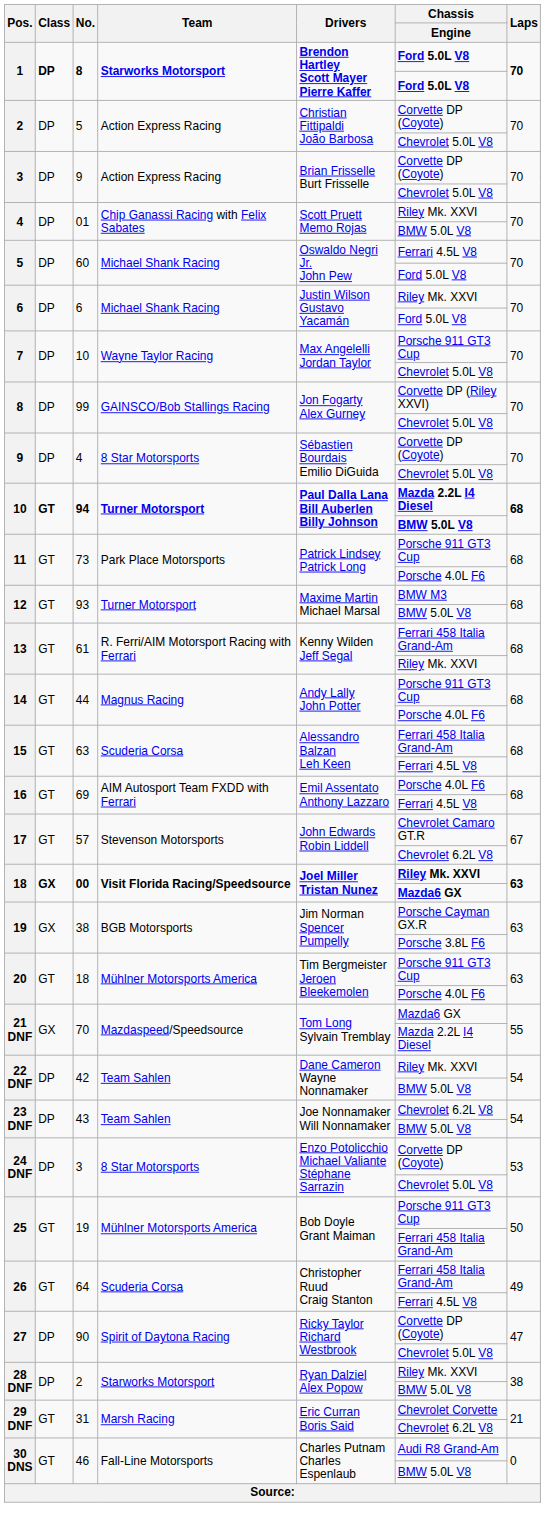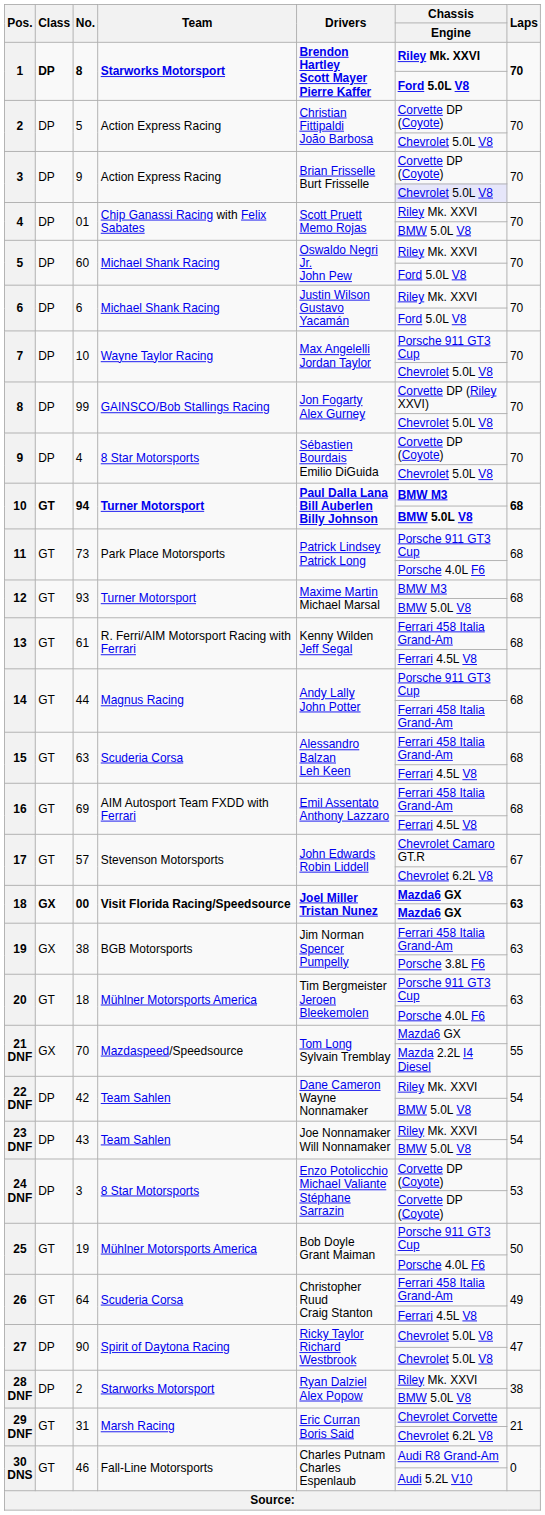(433, 56) Ford 5.0L V8 -> (439, 56) Riley Mk. XXVI
(445, 193) no background -> (445, 193) lavender background
(437, 251) Ferrari 4.5L V8 -> (438, 251) Riley Mk. XXVI
(436, 499) Mazda 2.2L I4 Diesel -> (423, 494) BMW M3
(438, 664) Riley Mk. XXVI -> (437, 659) Ferrari 4.5L V8
(441, 715) Porsche 4.0L F6 -> (441, 716) Ferrari 458 Italia Grand-Am
(441, 785) Porsche 4.0L F6 -> (441, 799) Ferrari 458 Italia Grand-Am
(439, 874) Riley Mk. XXVI -> (430, 894) Mazda6 GX
(444, 918) Porsche Cayman GX.R -> (441, 939) Ferrari 458 Italia Grand-Am
(445, 1109) Chevrolet 6.2L V8 -> (438, 1130) Riley Mk. XXVI
(445, 1185) Chevrolet 5.0L V8 -> (430, 1207) Corvette DP (Coyote)
(441, 1244) Ferrari 458 Italia Grand-Am -> (441, 1264) Porsche 4.0L F6
(430, 1327) Corvette DP (Coyote) -> (445, 1336) Chevrolet 5.0L V8
(434, 1472) BMW 5.0L V8 -> (435, 1479) Audi 5.2L V10
